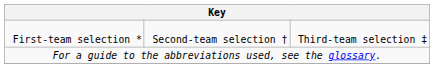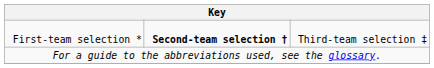(217, 39) normal -> (217, 39) bold
